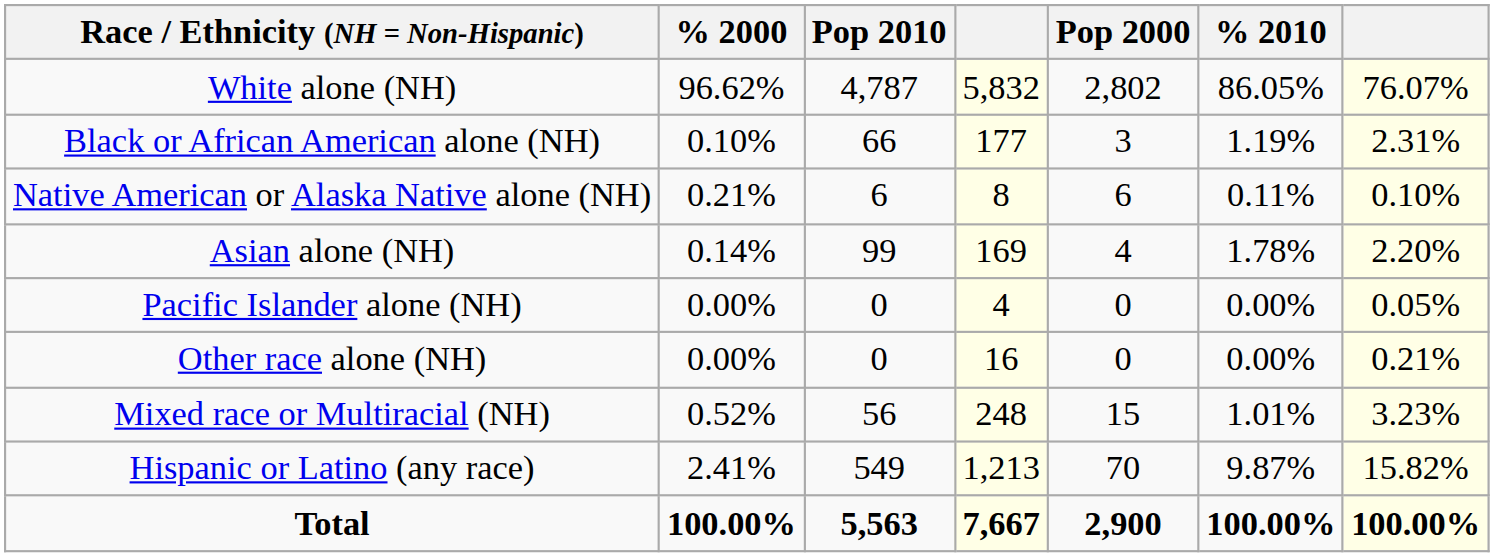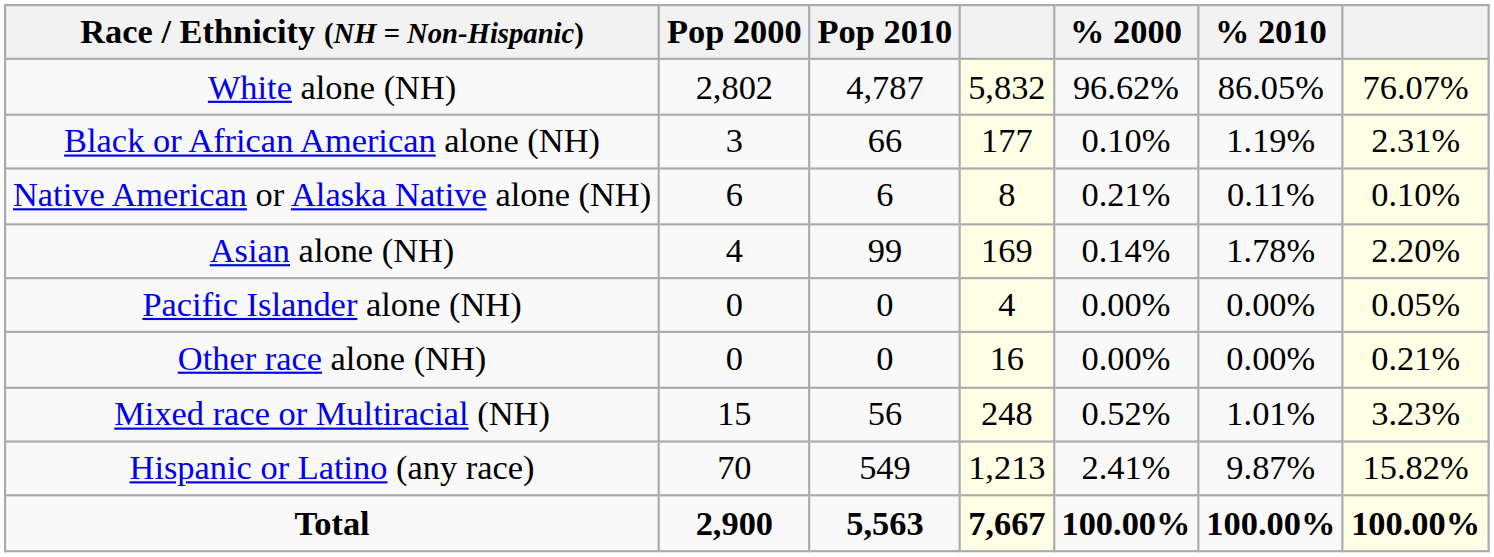columns swapped: (1123, 31) <-> (731, 31)
